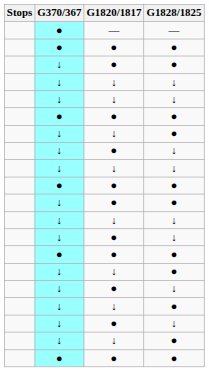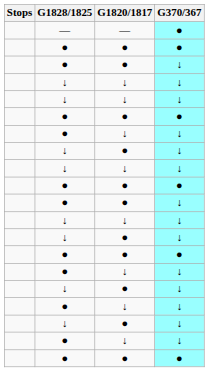columns swapped: (59, 13) <-> (174, 13)
